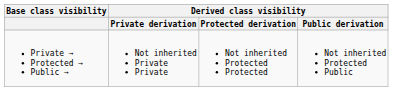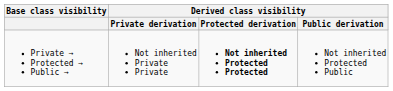(248, 63) normal -> (248, 63) bold
